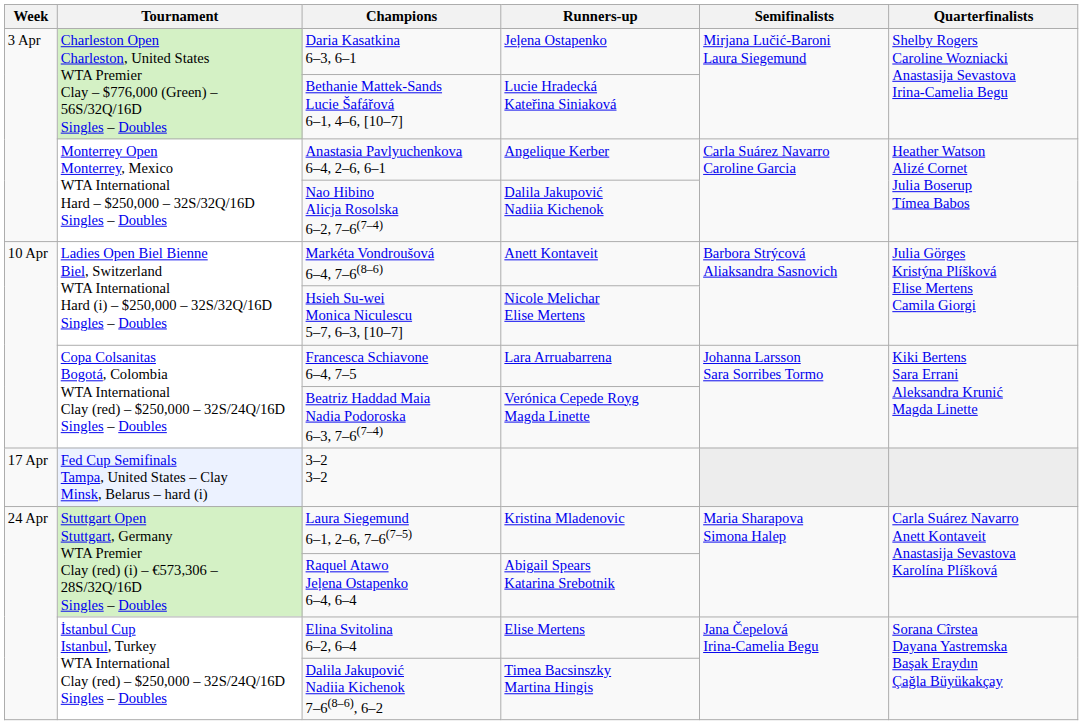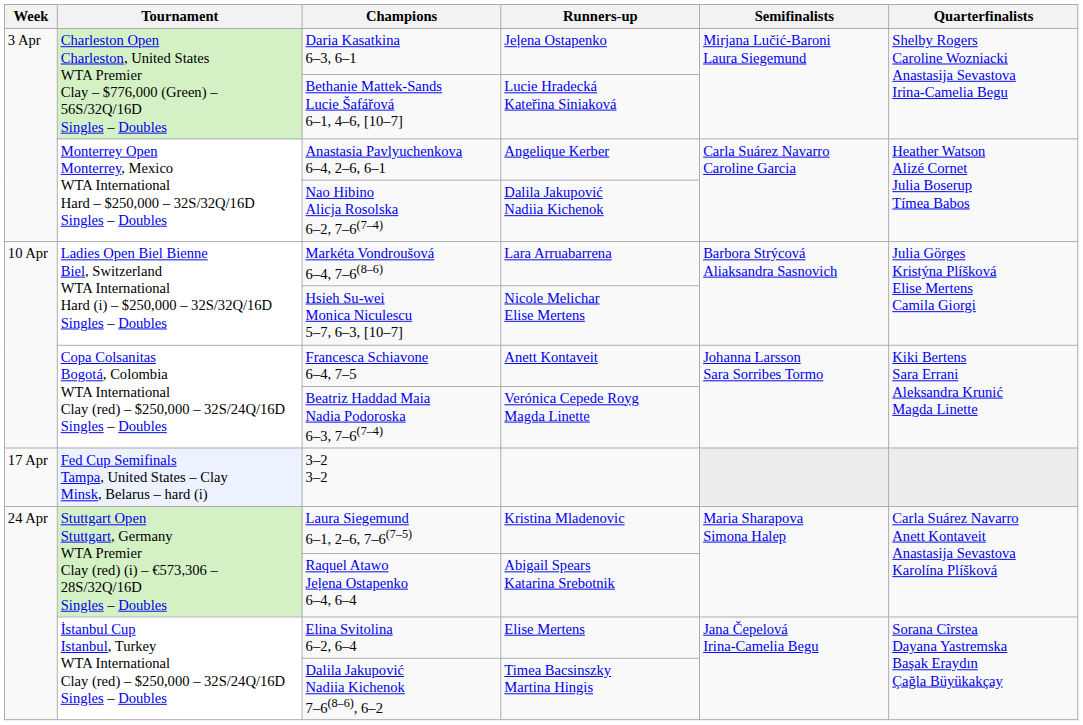(551, 254) Anett Kontaveit -> (558, 254) Lara Arruabarrena
(558, 357) Lara Arruabarrena -> (551, 357) Anett Kontaveit
